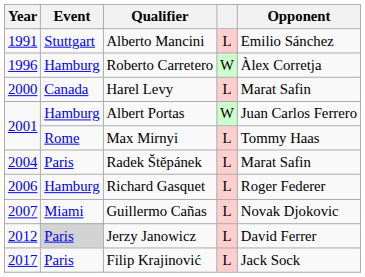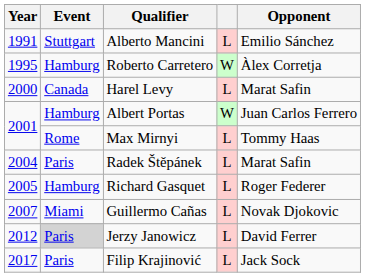(23, 65) 1996 -> (23, 65) 1995
(23, 187) 2006 -> (23, 187) 2005
